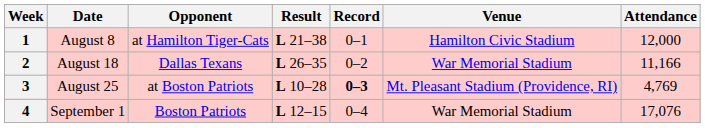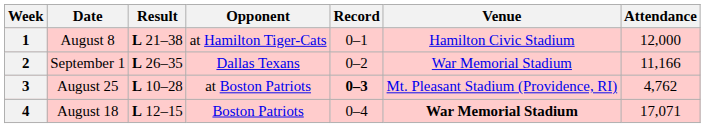columns swapped: (200, 16) <-> (301, 16)
(88, 63) August 18 -> (88, 63) September 1
(660, 87) 4,769 -> (660, 87) 4,762
(88, 110) September 1 -> (88, 110) August 18
(502, 110) normal -> (502, 110) bold
(660, 110) 17,076 -> (660, 110) 17,071
